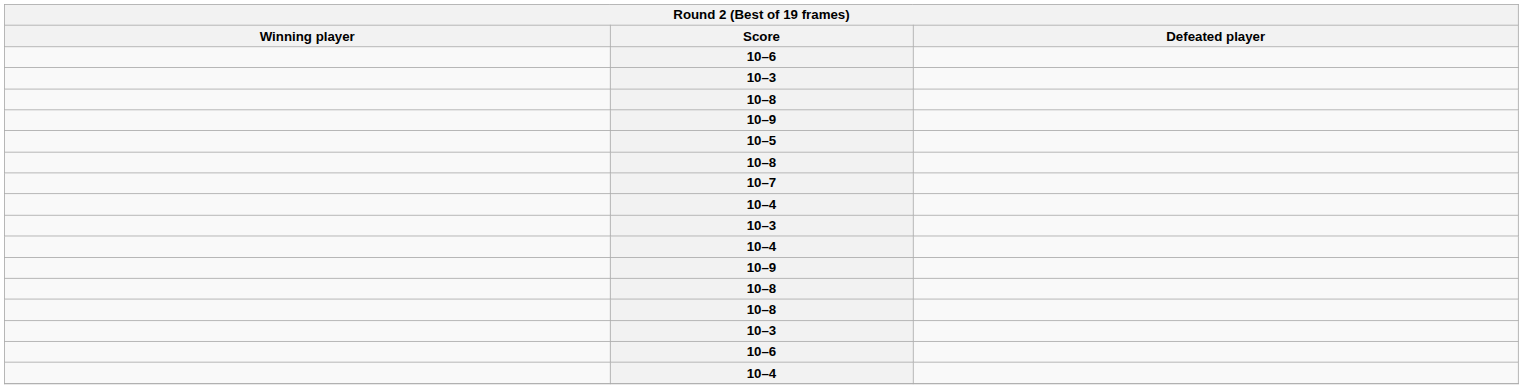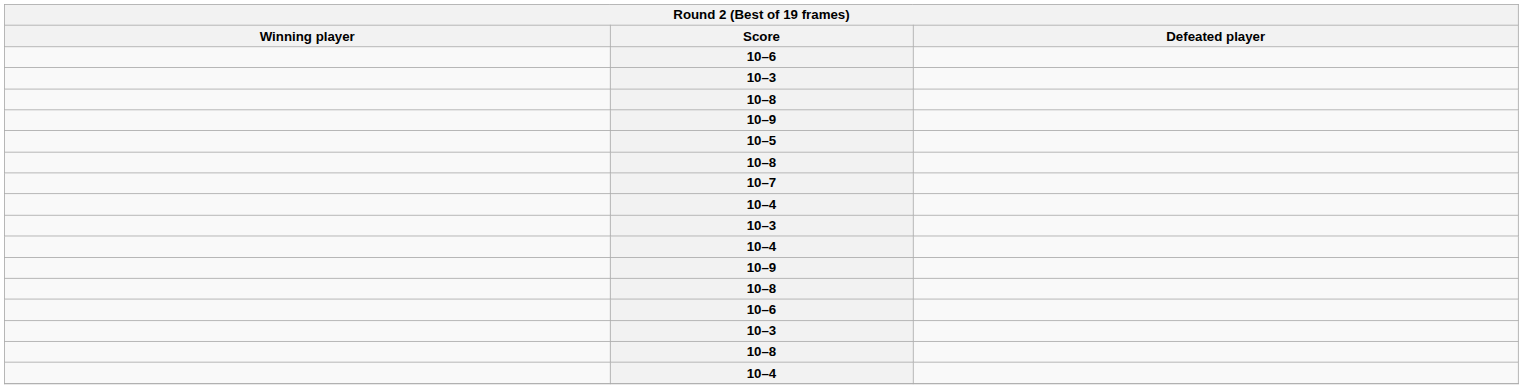(761, 309) 10–8 -> (761, 309) 10–6
(761, 352) 10–6 -> (761, 352) 10–8
